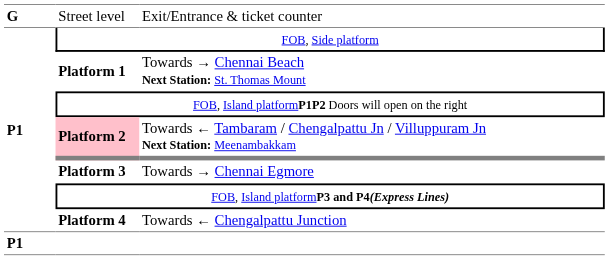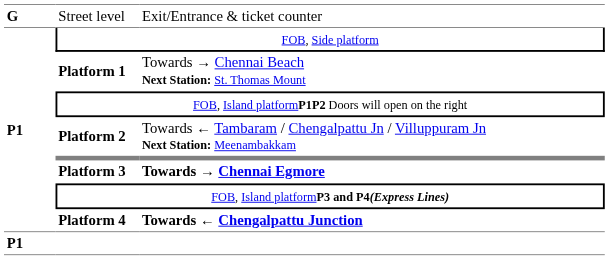(92, 136) pink background -> (92, 136) no background
(228, 171) normal -> (233, 171) bold
(244, 220) normal -> (252, 220) bold
